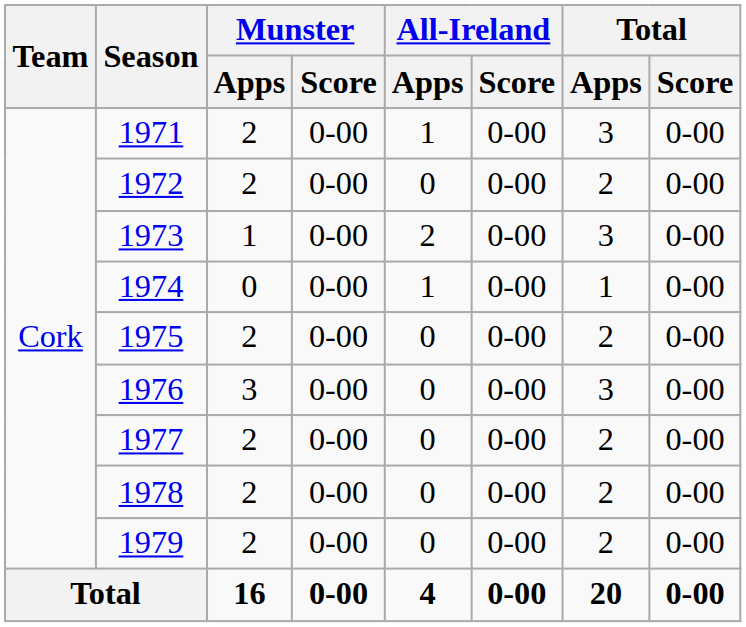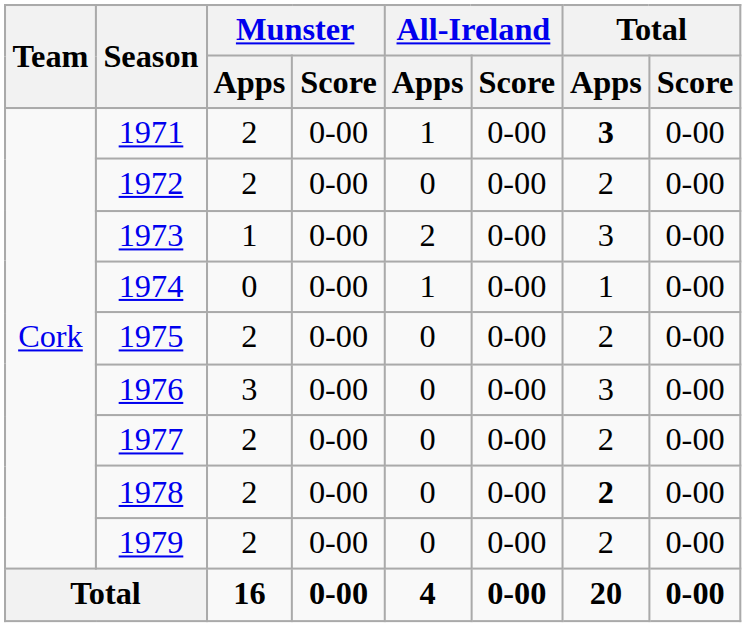(606, 132) normal -> (606, 132) bold
(606, 491) normal -> (606, 491) bold
